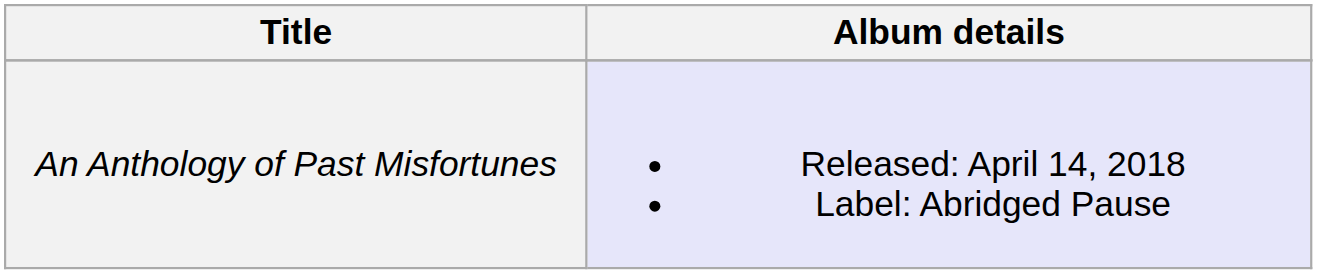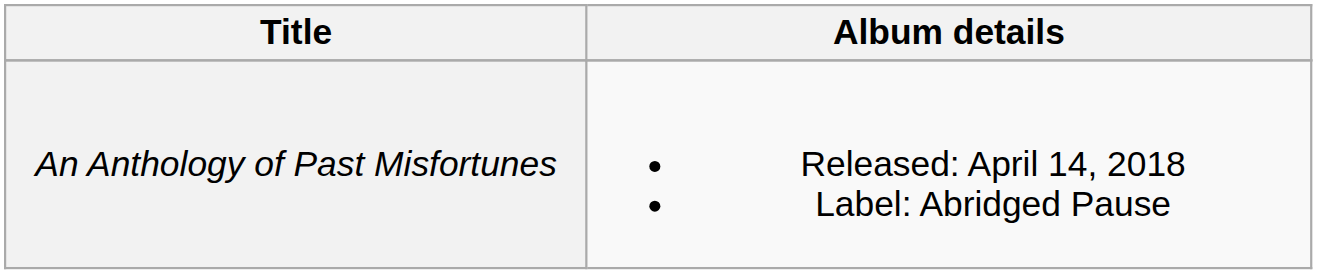(949, 184) lavender background -> (949, 184) no background
